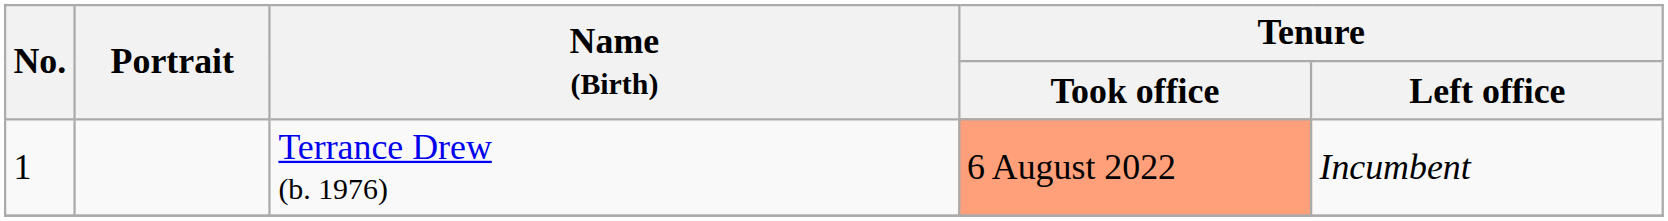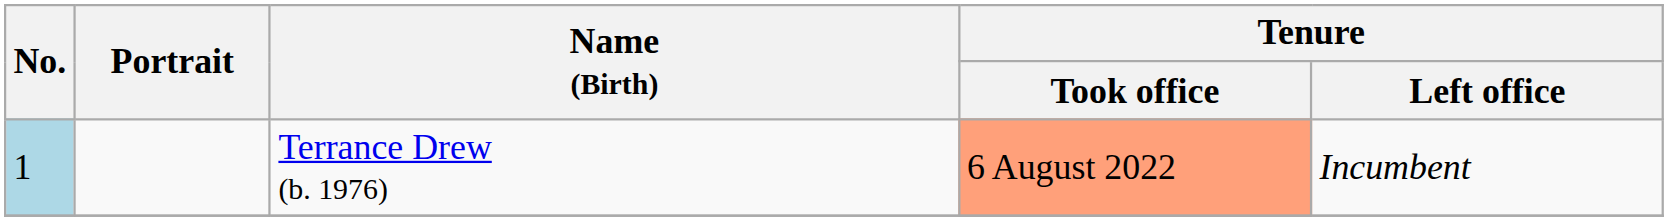(22, 166) no background -> (22, 166) lightblue background
